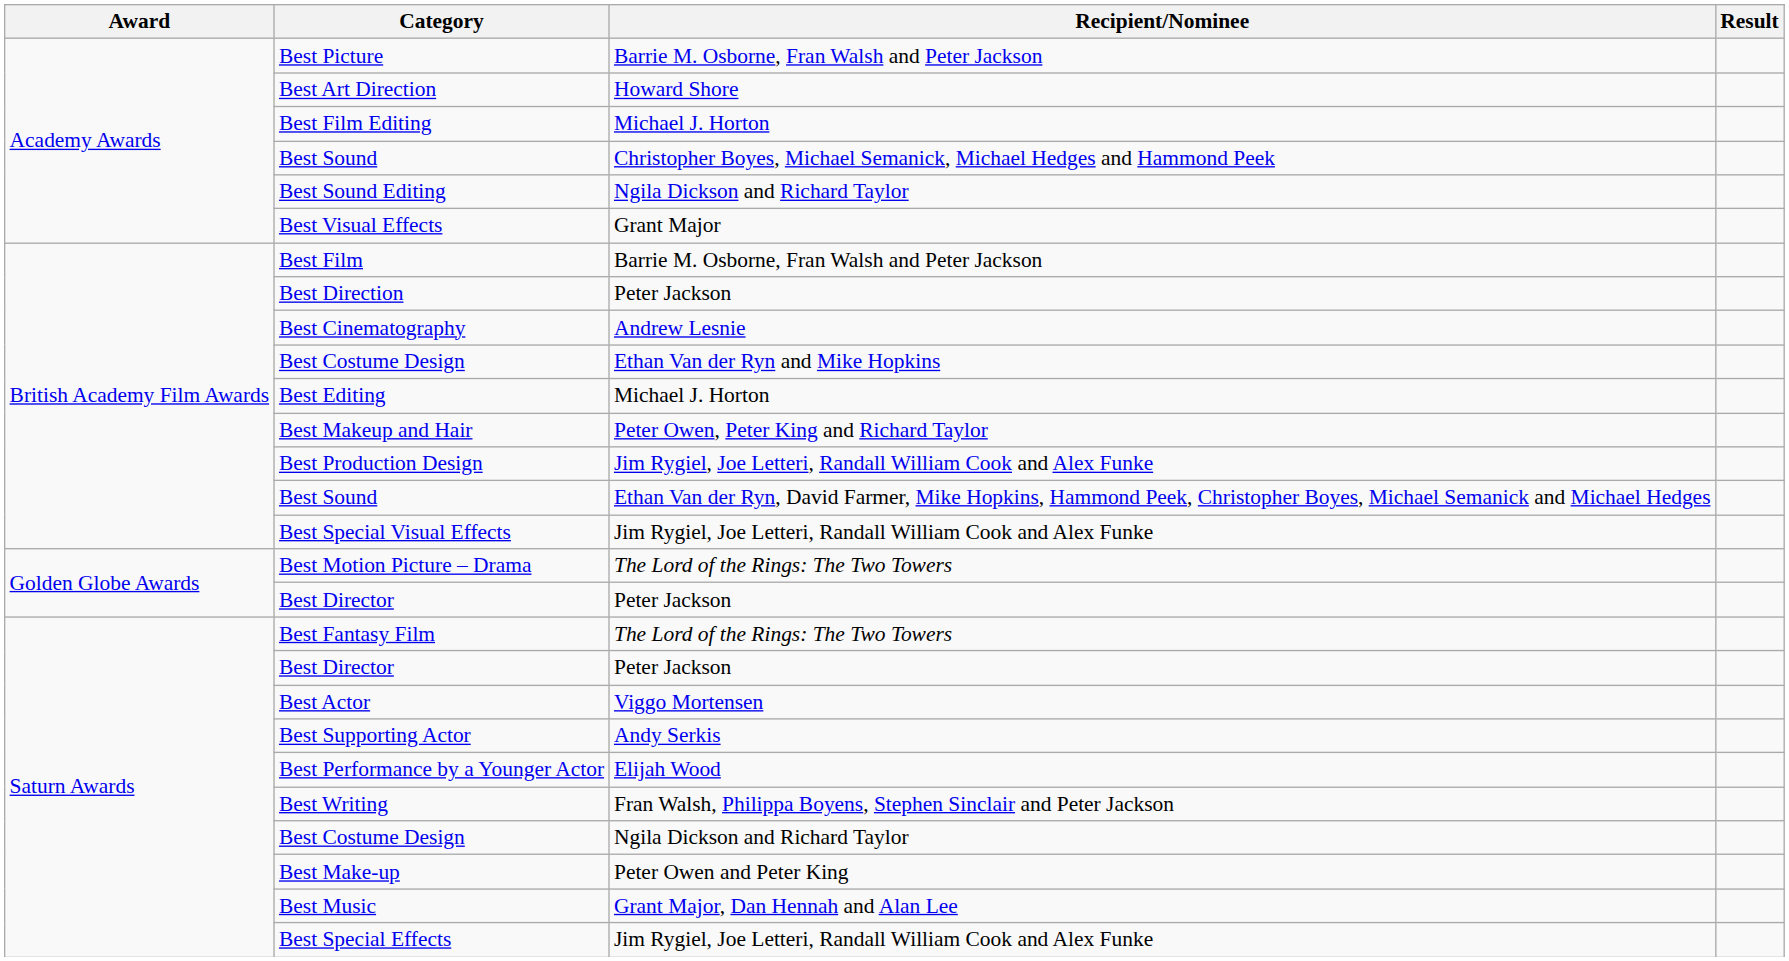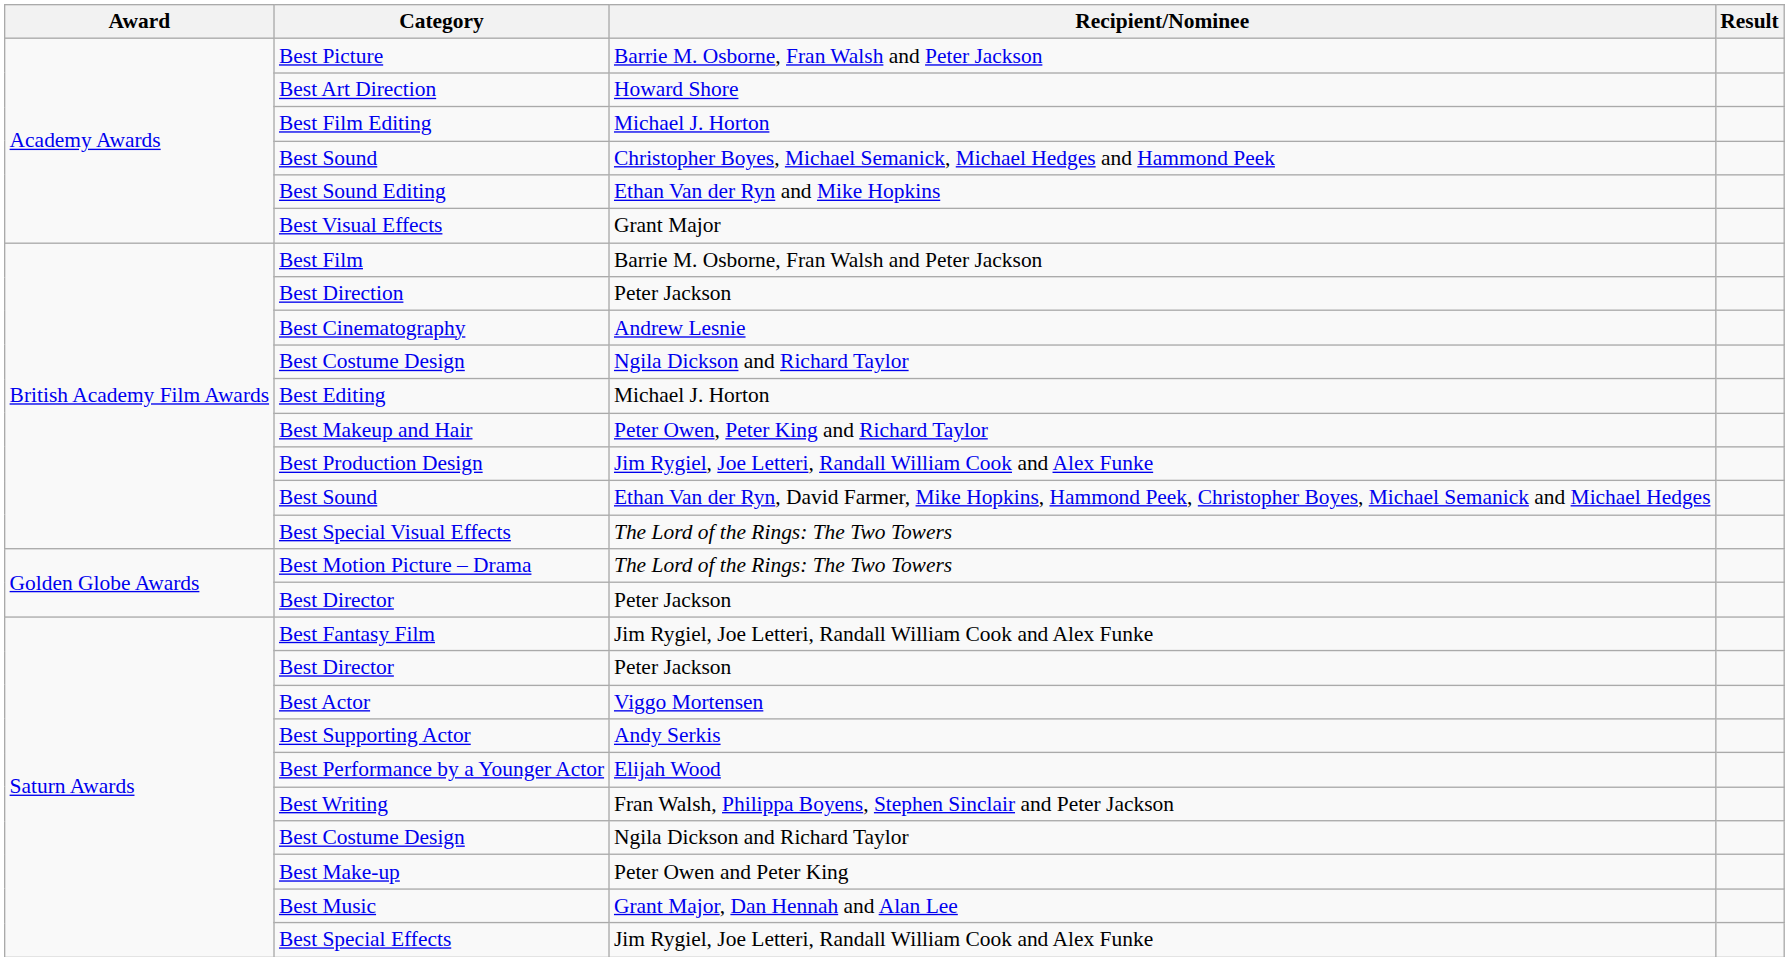(761, 191) Ngila Dickson and Richard Taylor -> (777, 191) Ethan Van der Ryn and Mike Hopkins
(777, 361) Ethan Van der Ryn and Mike Hopkins -> (761, 361) Ngila Dickson and Richard Taylor
(884, 531) Jim Rygiel, Joe Letteri, Randall William Cook and Alex Funke -> (783, 531) The Lord of the Rings: The Two Towers
(783, 633) The Lord of the Rings: The Two Towers -> (884, 633) Jim Rygiel, Joe Letteri, Randall William Cook and Alex Funke
